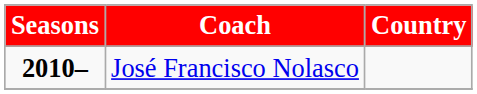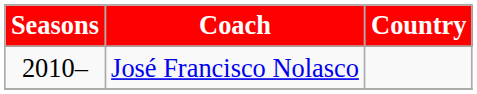(55, 67) bold -> (55, 67) normal
